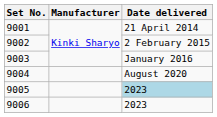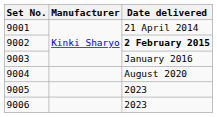(167, 43) normal -> (167, 43) bold
(136, 89) lightblue background -> (136, 89) no background
